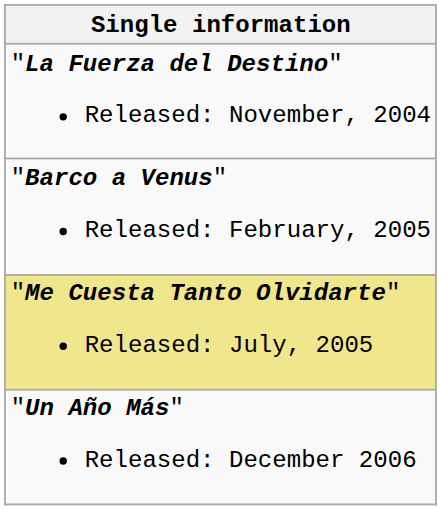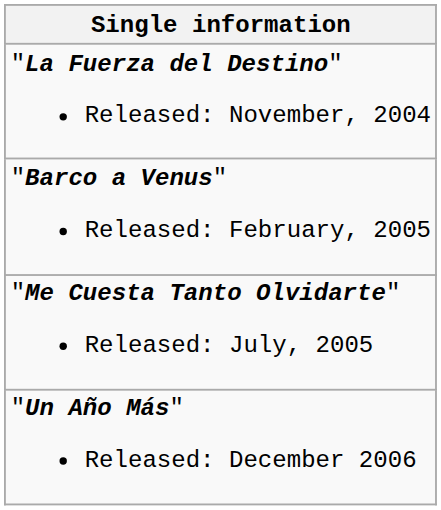(221, 320) khaki background -> (221, 320) no background
